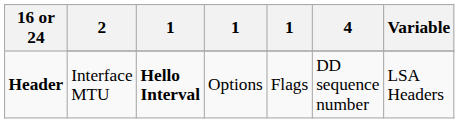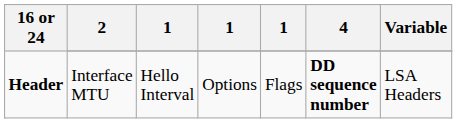(170, 84) bold -> (167, 84) normal
(348, 84) normal -> (343, 84) bold
